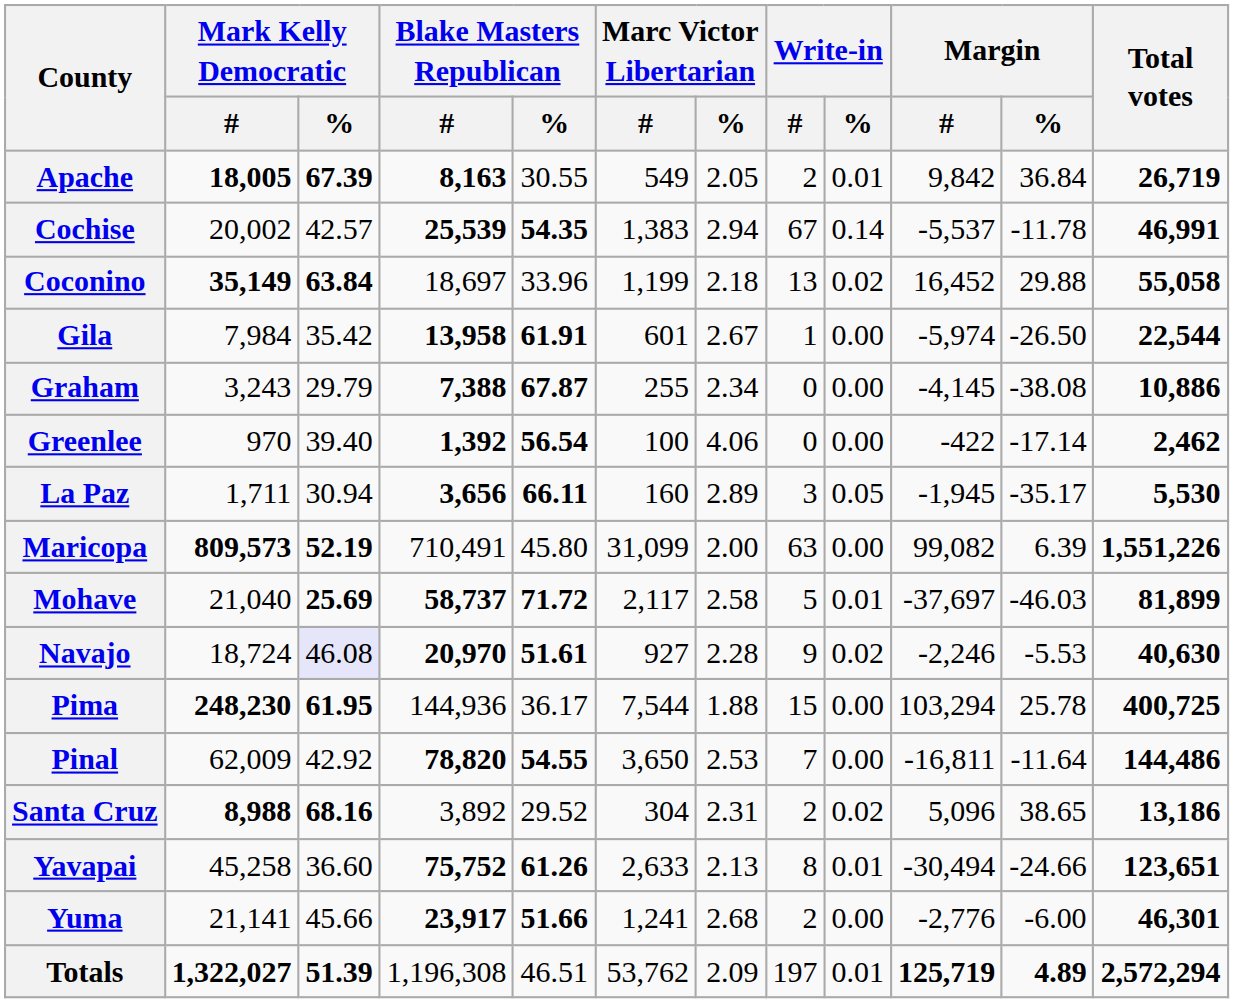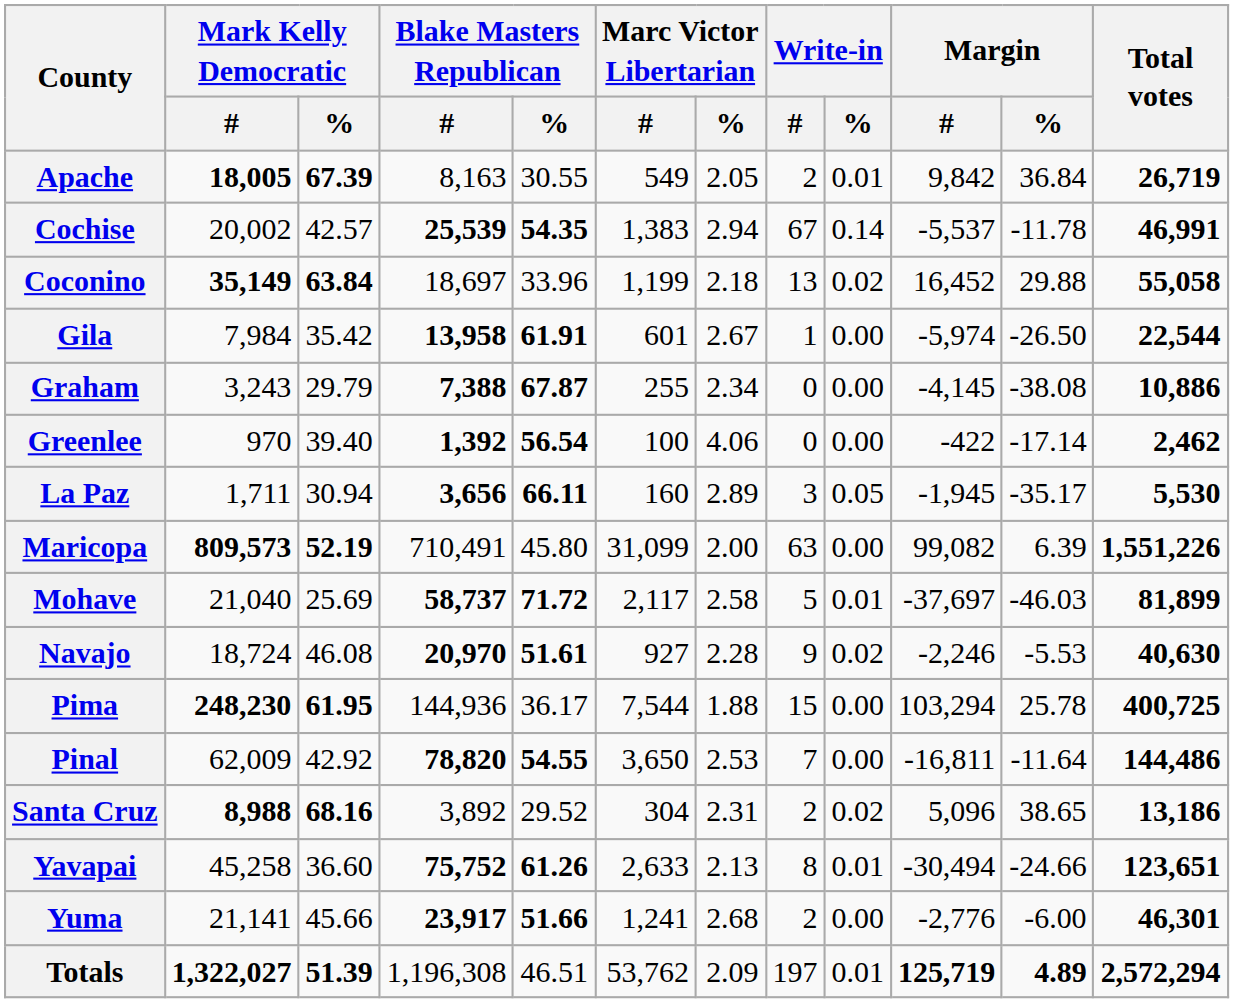(473, 176) bold -> (473, 176) normal
(339, 600) bold -> (339, 600) normal
(339, 653) lavender background -> (339, 653) no background
